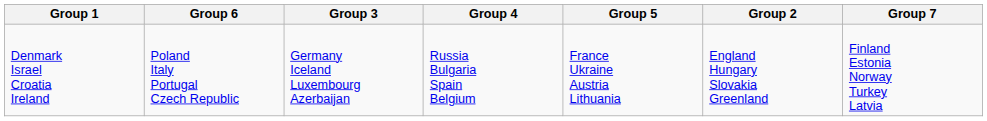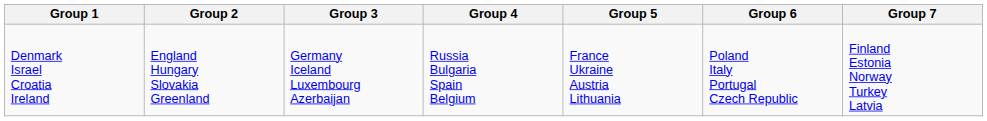columns swapped: (773, 14) <-> (214, 14)
